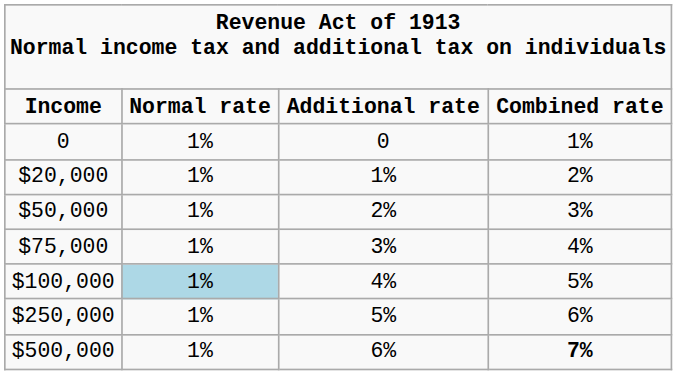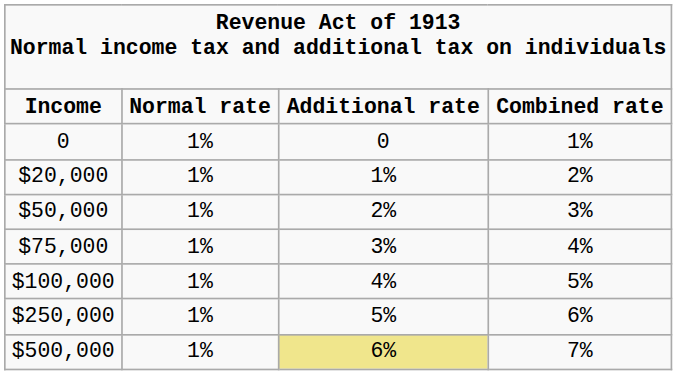(200, 282) lightblue background -> (200, 282) no background
(383, 351) no background -> (383, 351) khaki background
(580, 351) bold -> (580, 351) normal
